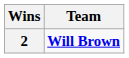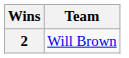(84, 41) bold -> (82, 41) normal
